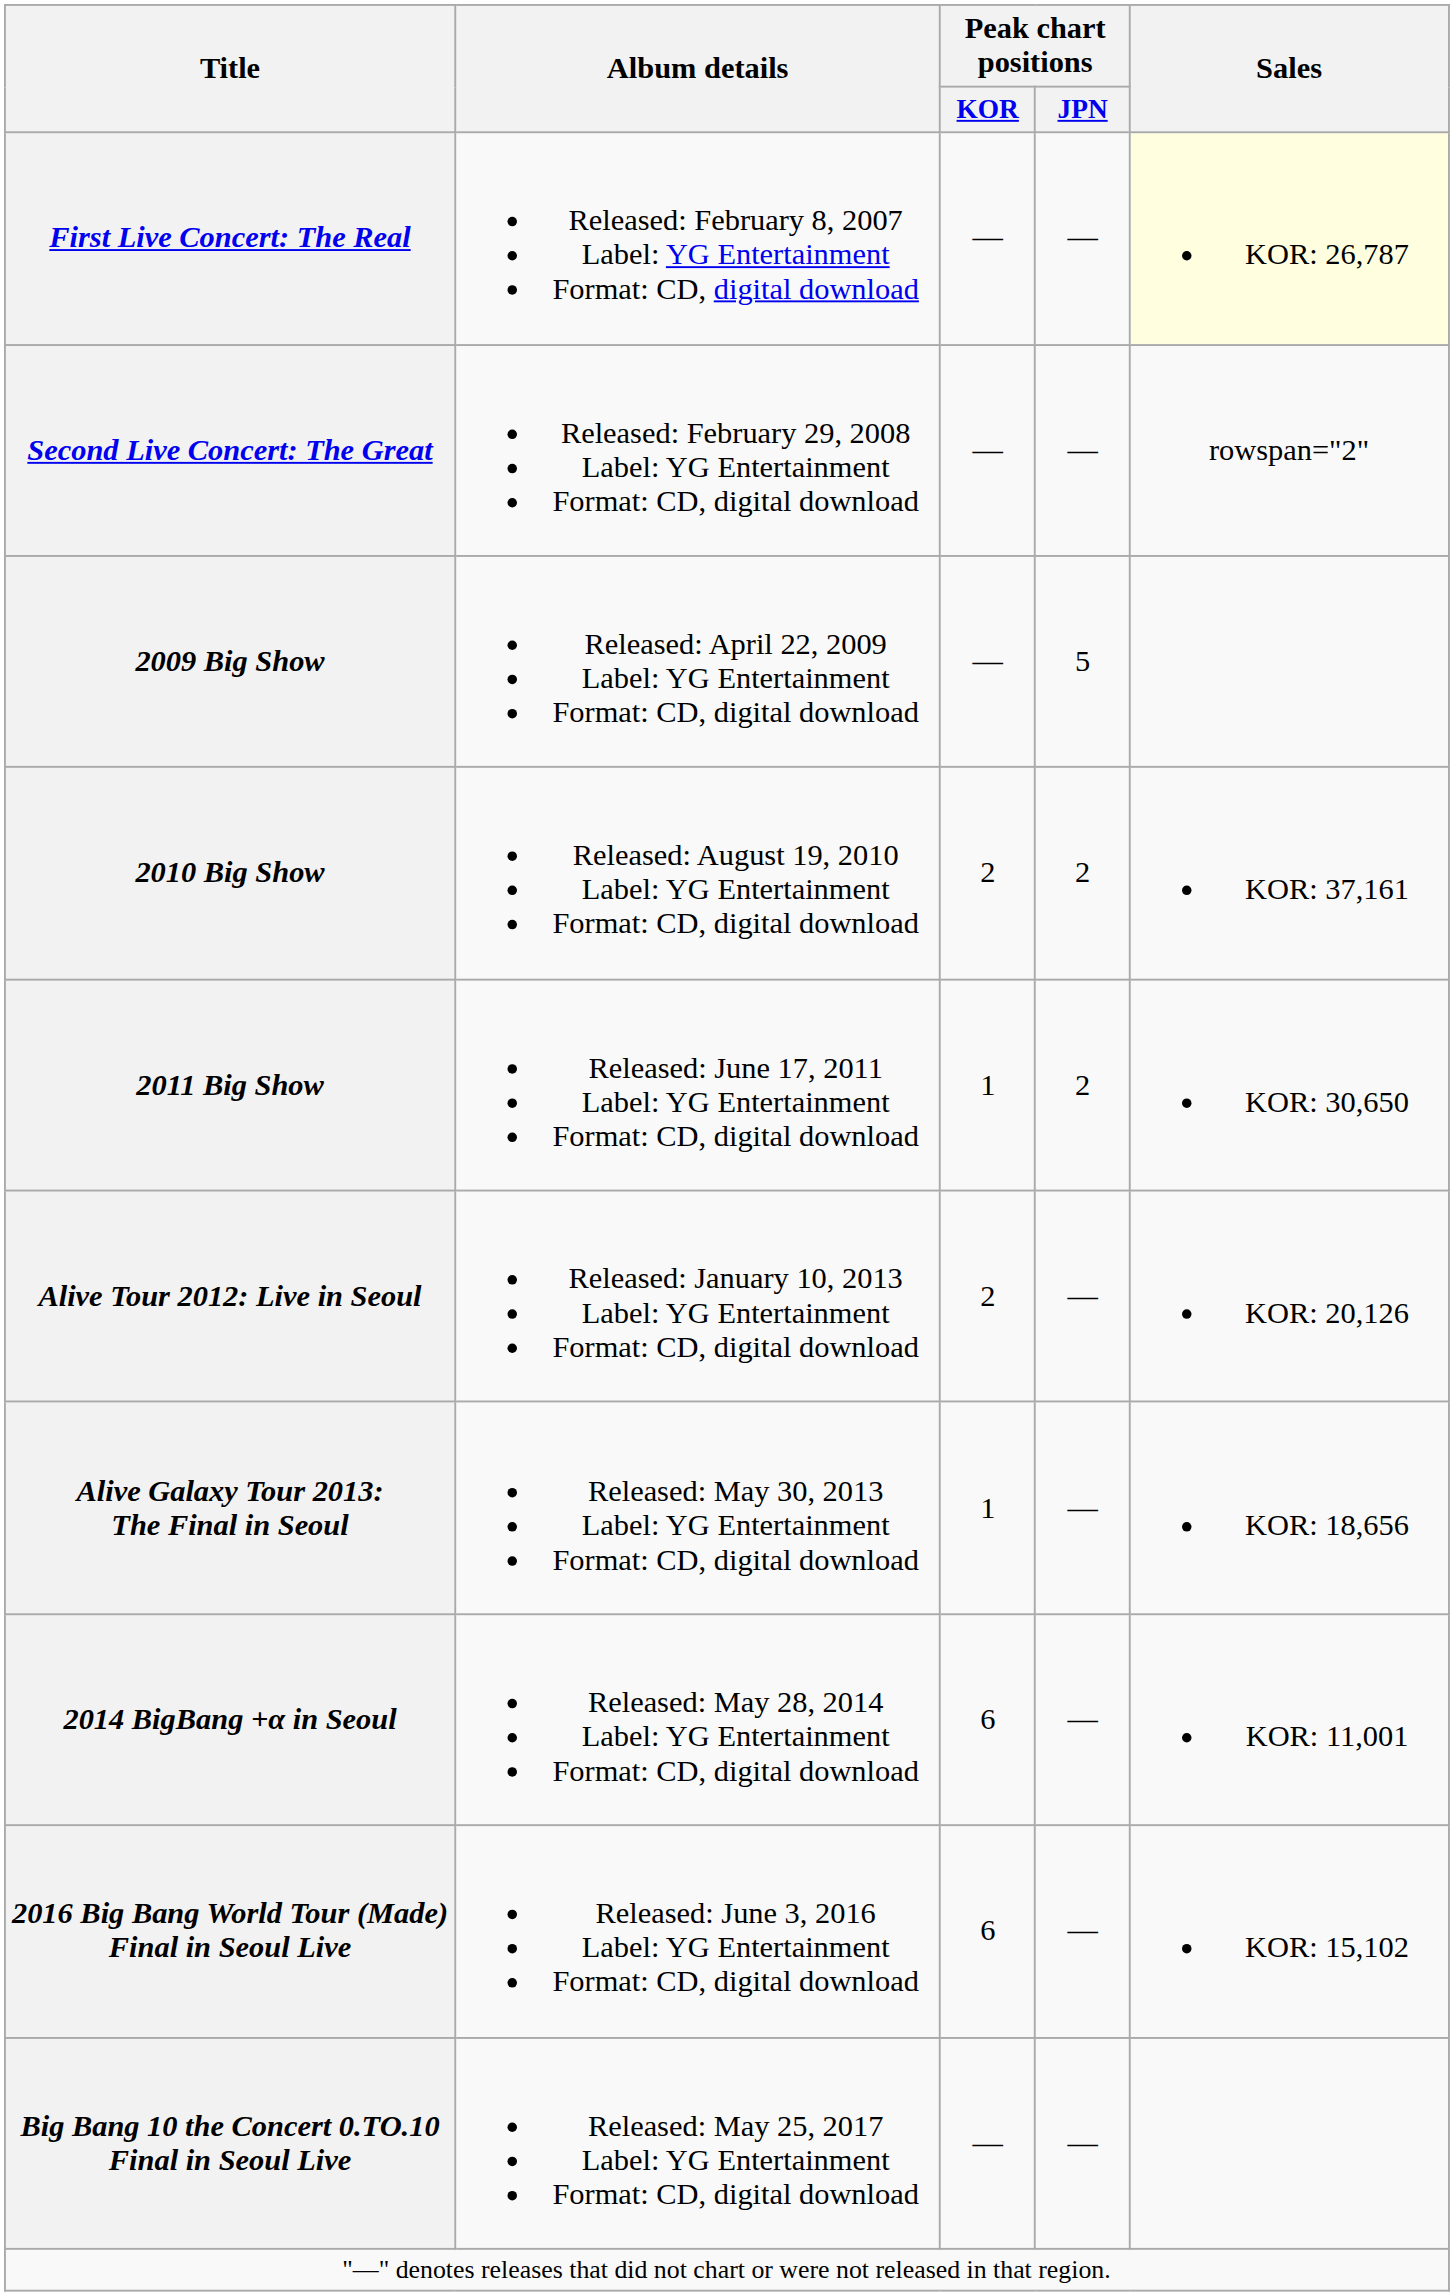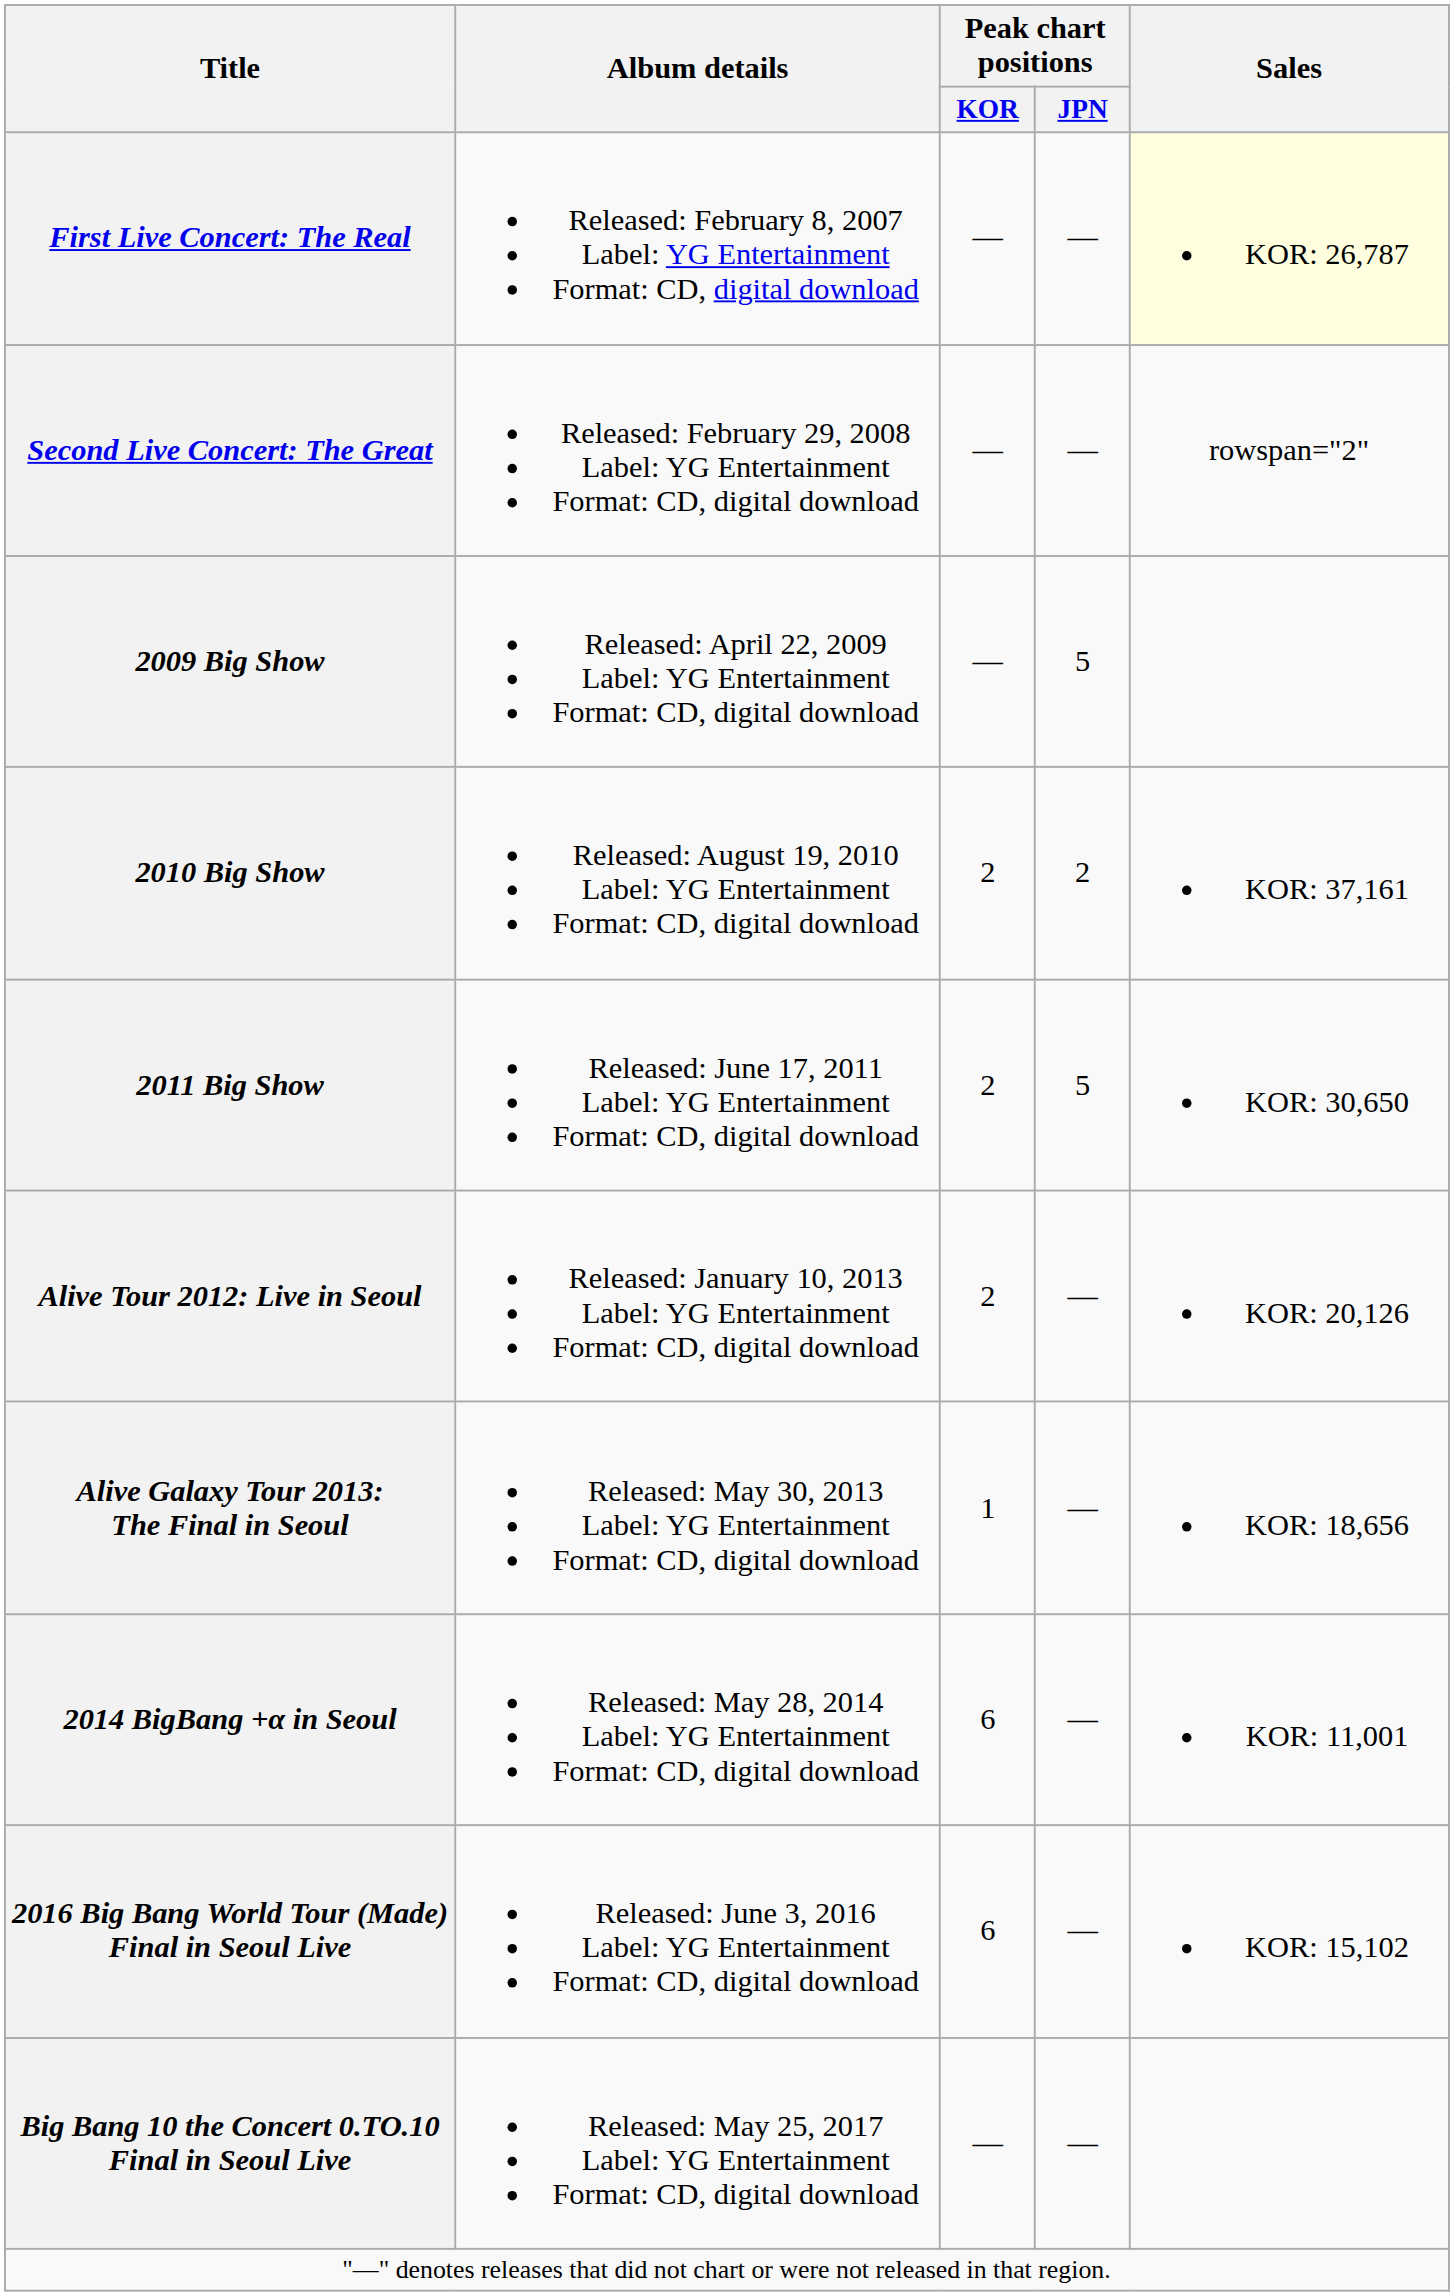(988, 1084) 1 -> (988, 1084) 2
(1083, 1084) 2 -> (1083, 1084) 5
